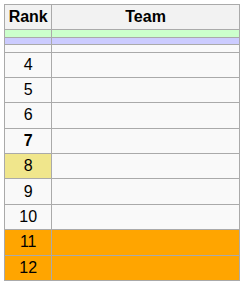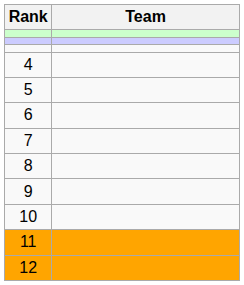(28, 140) bold -> (28, 140) normal
(28, 166) khaki background -> (28, 166) no background
